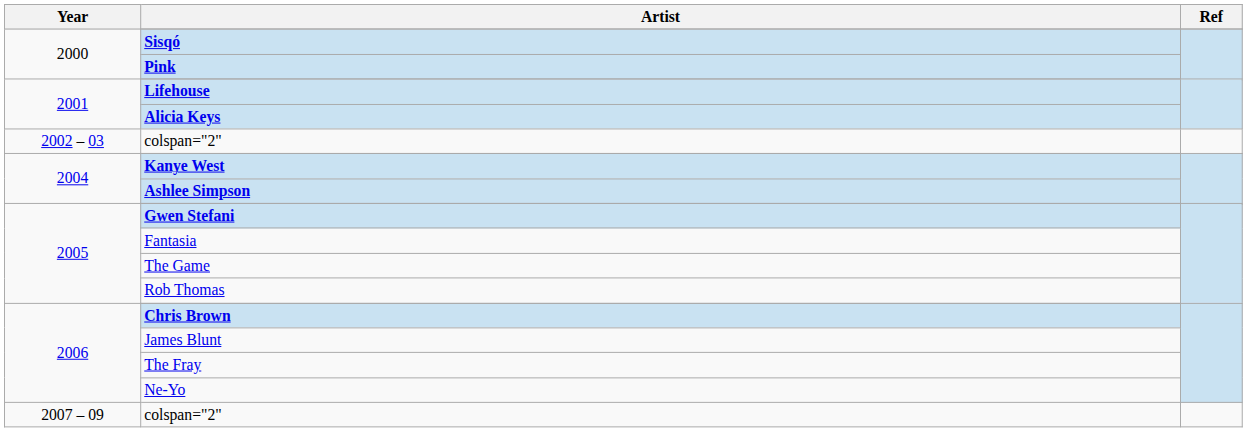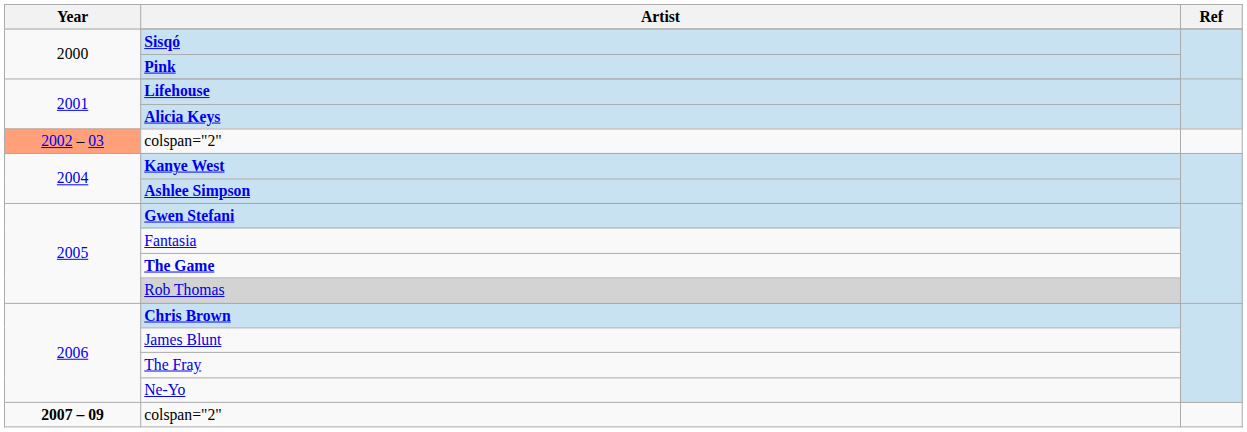(73, 141) no background -> (73, 141) lightsalmon background
(177, 265) normal -> (179, 265) bold
(184, 290) no background -> (184, 290) lightgrey background
(73, 414) normal -> (73, 414) bold
